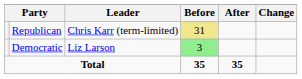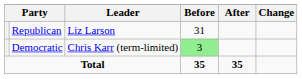(123, 30) Chris Karr (term-limited) -> (91, 30) Liz Larson
(200, 30) khaki background -> (200, 30) no background
(91, 47) Liz Larson -> (123, 47) Chris Karr (term-limited)
